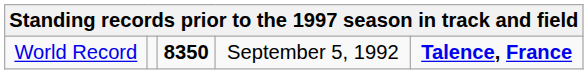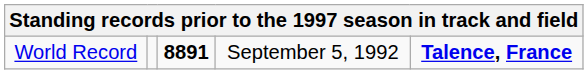(186, 52) 8350 -> (186, 52) 8891
